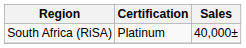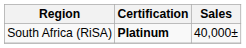(141, 33) normal -> (143, 33) bold
